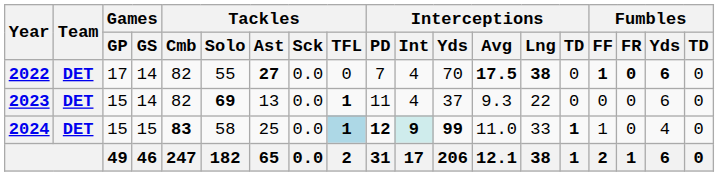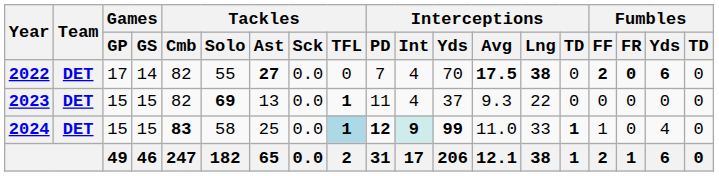(603, 74) 1 -> (603, 74) 2
(147, 102) 14 -> (147, 102) 15
(665, 102) 6 -> (665, 102) 0
